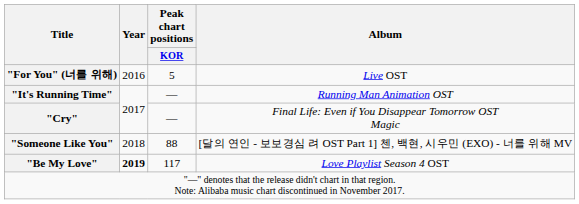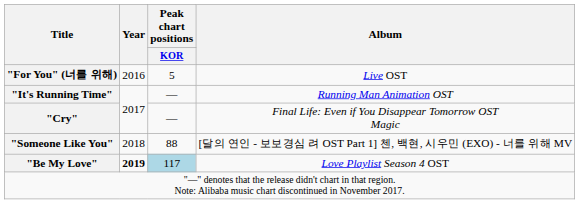(172, 163) no background -> (172, 163) lightblue background
